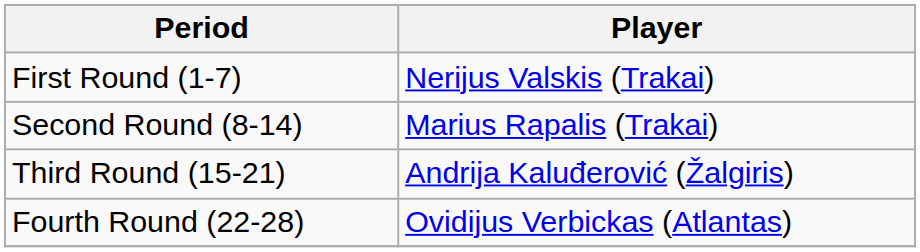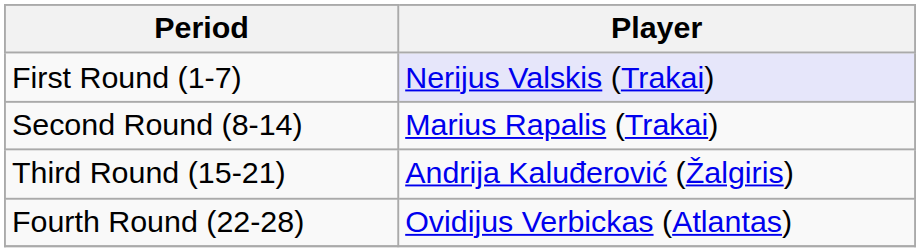(560, 76) no background -> (560, 76) lavender background
